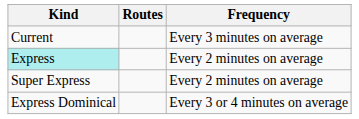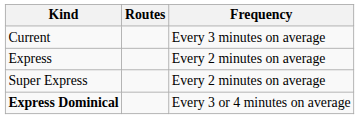(33, 59) paleturquoise background -> (30, 59) no background
(64, 102) normal -> (64, 102) bold
